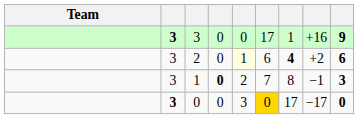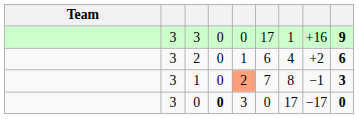(173, 37) bold -> (173, 37) normal
(244, 59) lightyellow background -> (244, 59) no background
(291, 59) bold -> (291, 59) normal
(220, 80) bold -> (220, 80) normal
(244, 80) no background -> (244, 80) lightsalmon background
(173, 102) bold -> (173, 102) normal
(220, 102) normal -> (220, 102) bold
(267, 102) gold background -> (267, 102) no background
